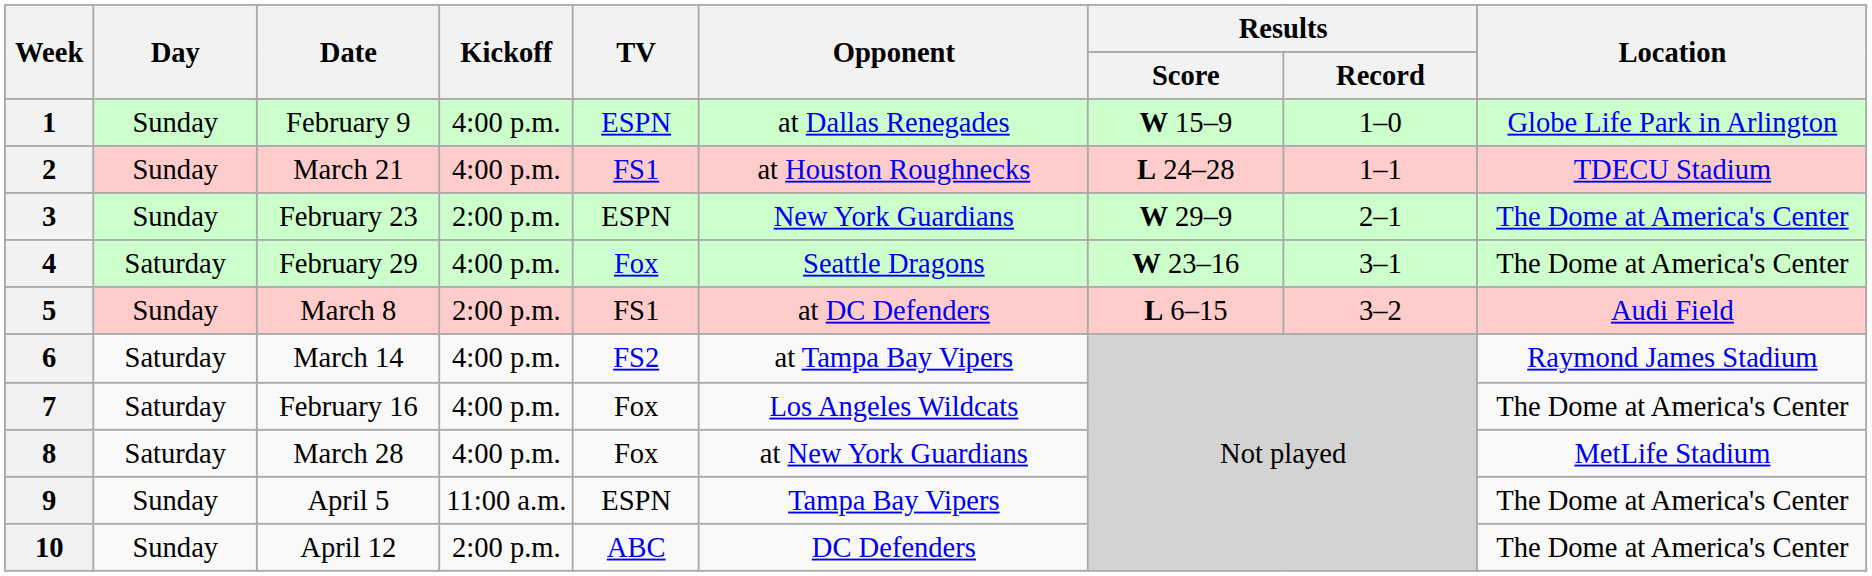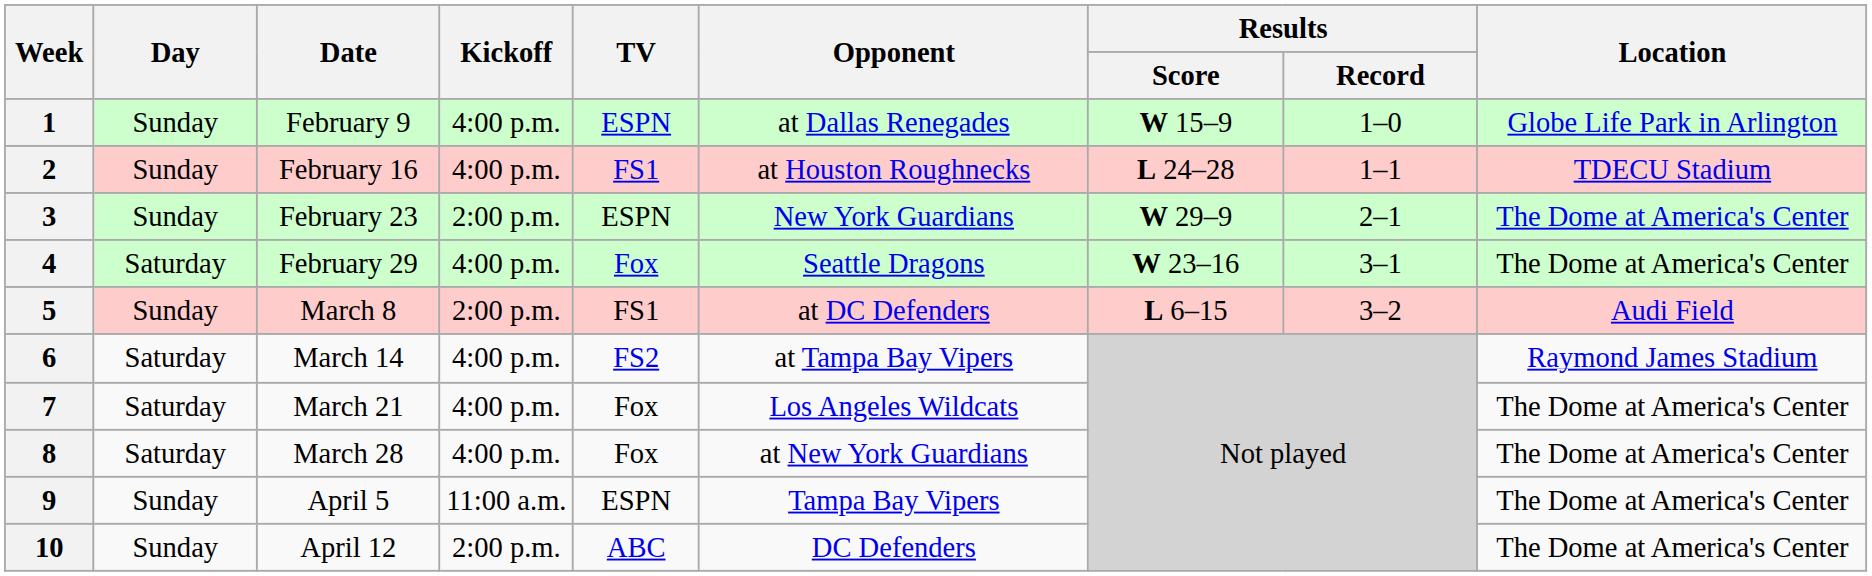(348, 169) March 21 -> (348, 169) February 16
(348, 405) February 16 -> (348, 405) March 21
(1672, 452) MetLife Stadium -> (1672, 452) The Dome at America's Center
